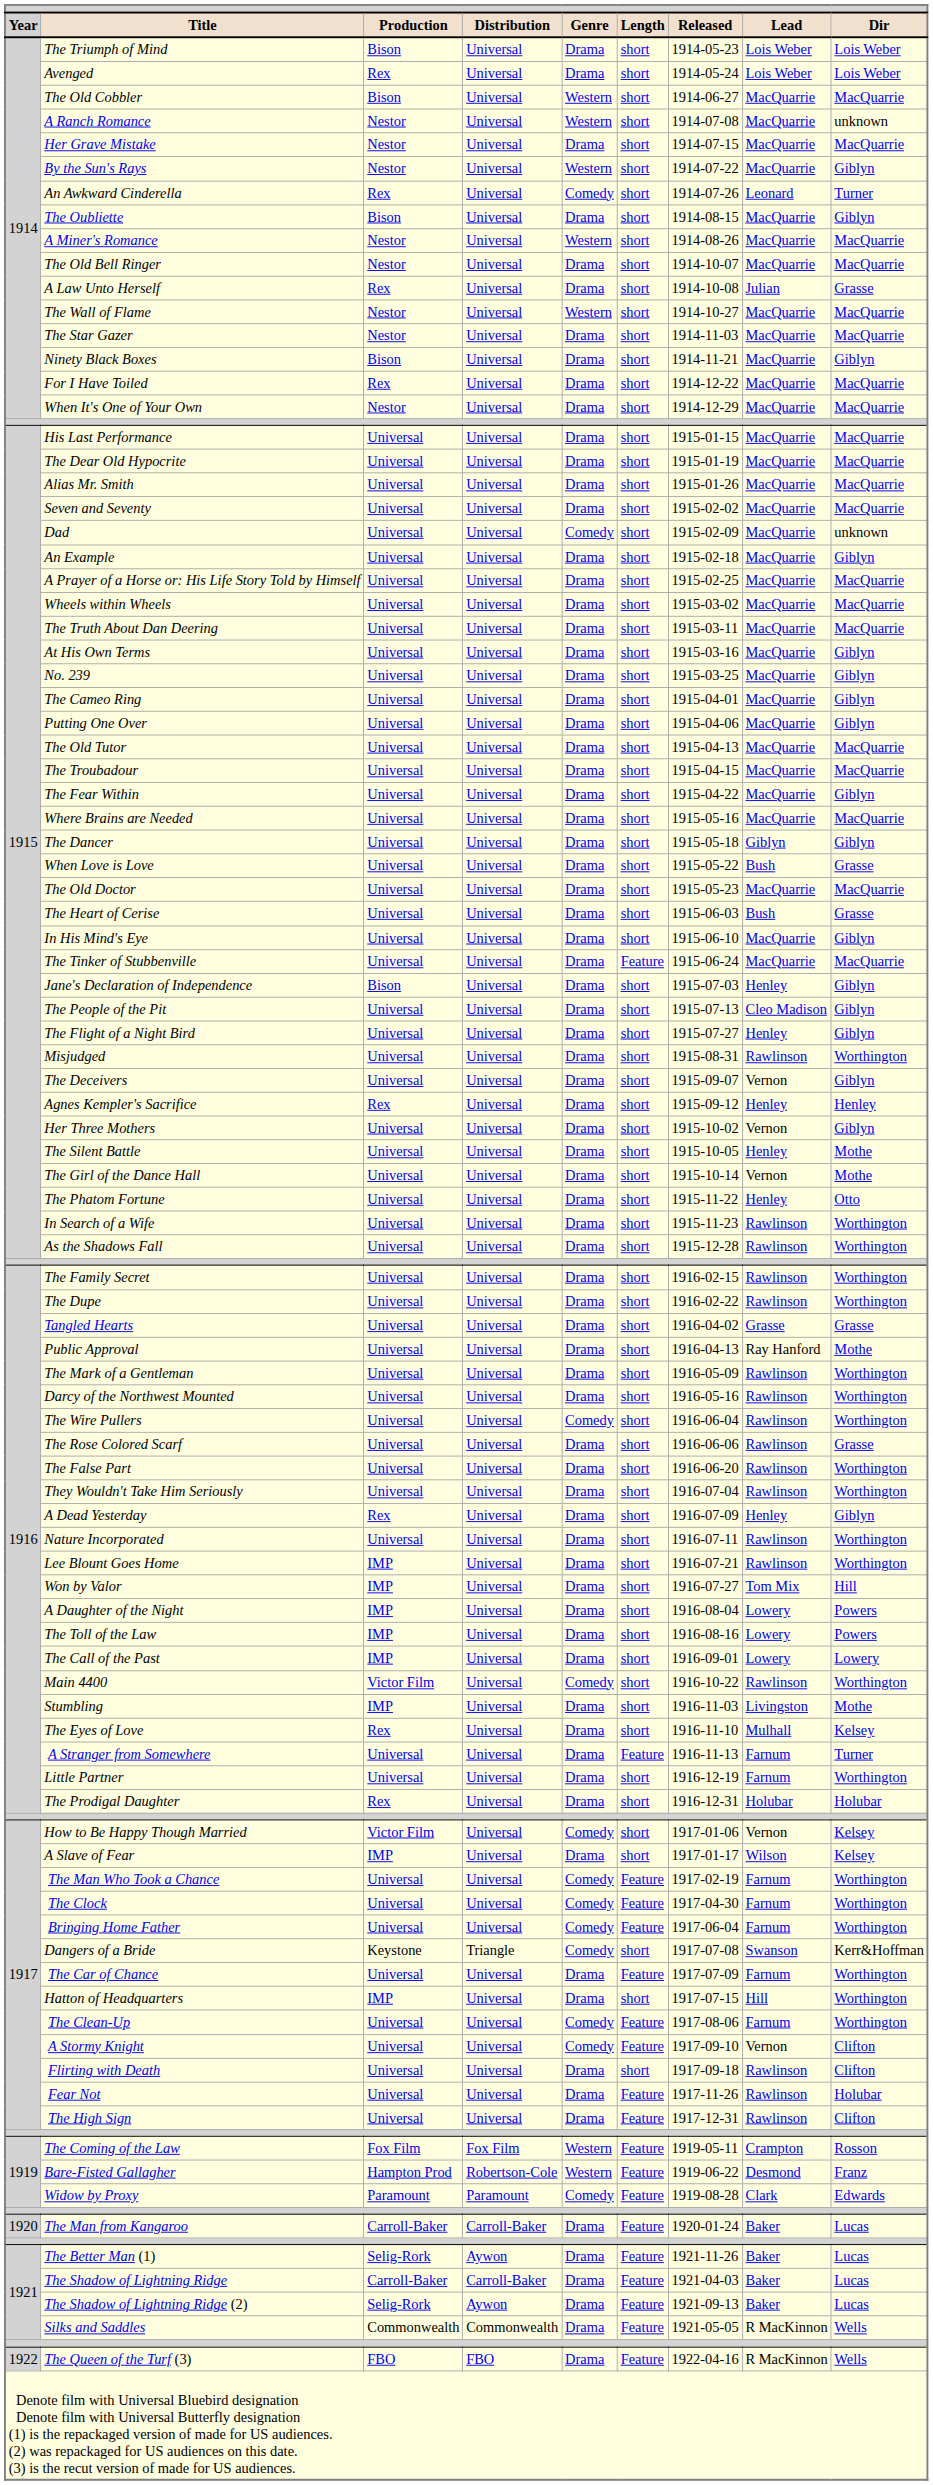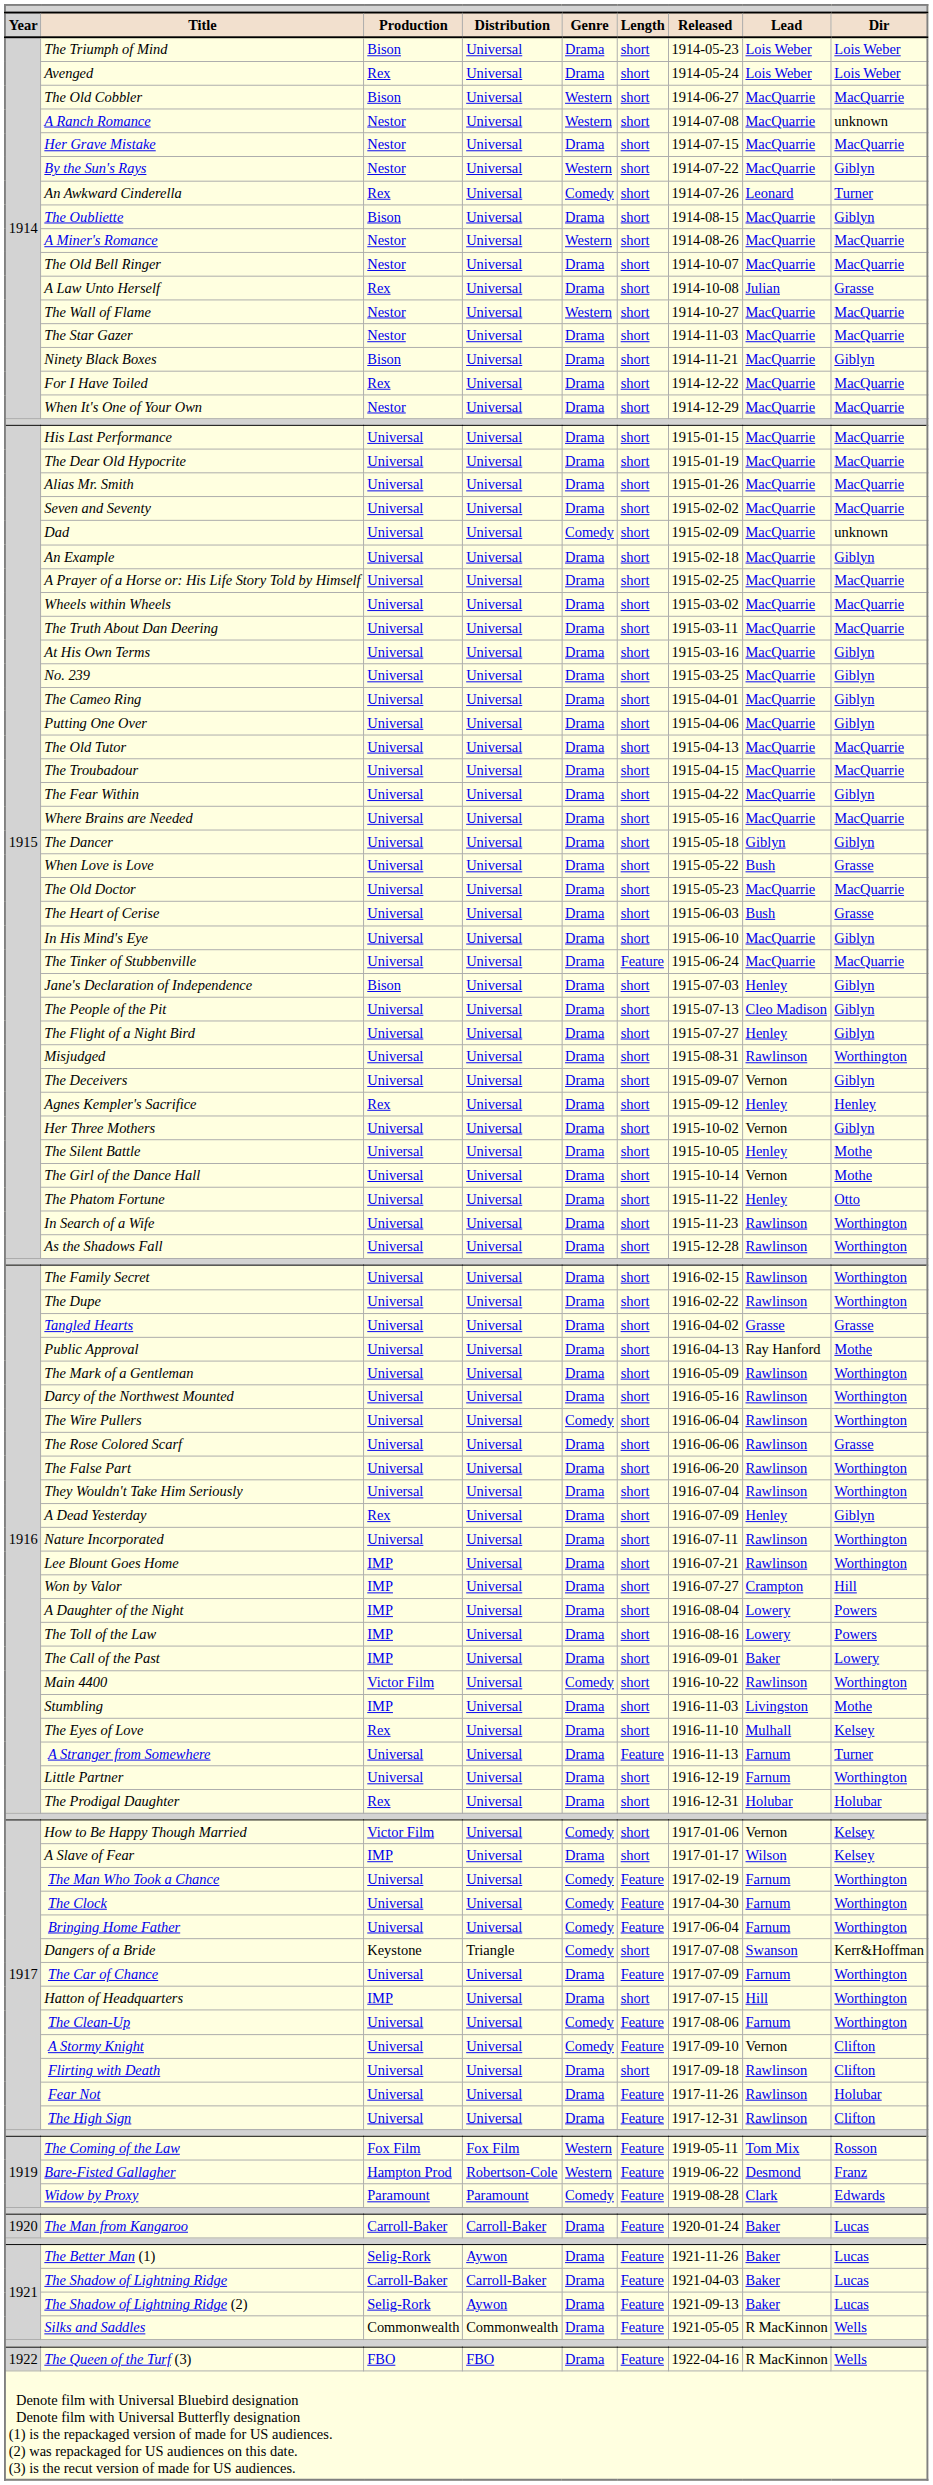(772, 1587) Tom Mix -> (774, 1587) Crampton
(768, 1658) Lowery -> (763, 1658) Baker
(774, 2148) Crampton -> (772, 2148) Tom Mix
